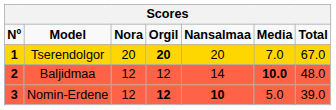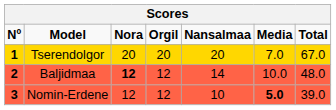(164, 54) bold -> (164, 54) normal
(129, 74) normal -> (129, 74) bold
(275, 74) bold -> (275, 74) normal
(164, 94) bold -> (164, 94) normal
(218, 94) bold -> (218, 94) normal
(275, 94) normal -> (275, 94) bold
